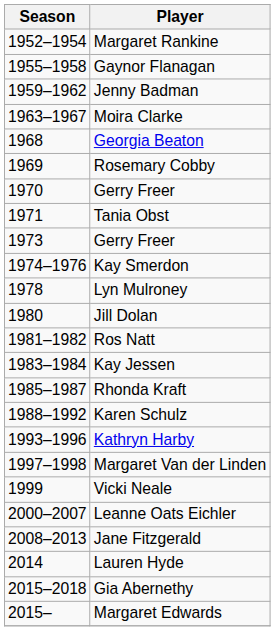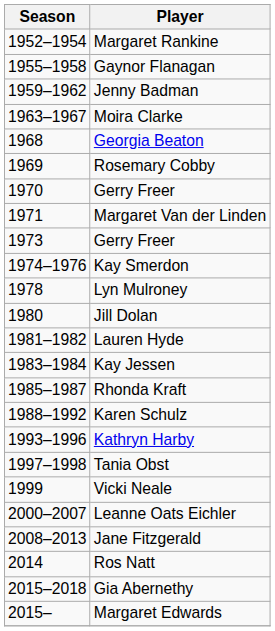(131, 215) Tania Obst -> (180, 215) Margaret Van der Linden
(124, 340) Ros Natt -> (139, 340) Lauren Hyde
(180, 464) Margaret Van der Linden -> (131, 464) Tania Obst
(139, 564) Lauren Hyde -> (124, 564) Ros Natt
